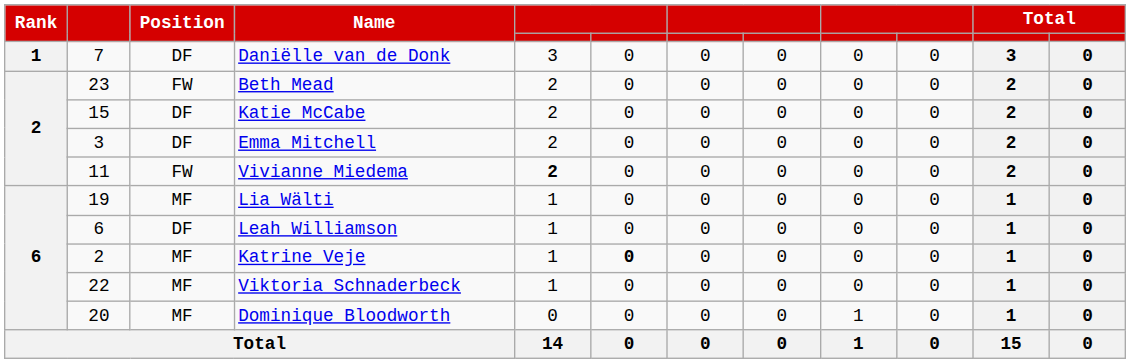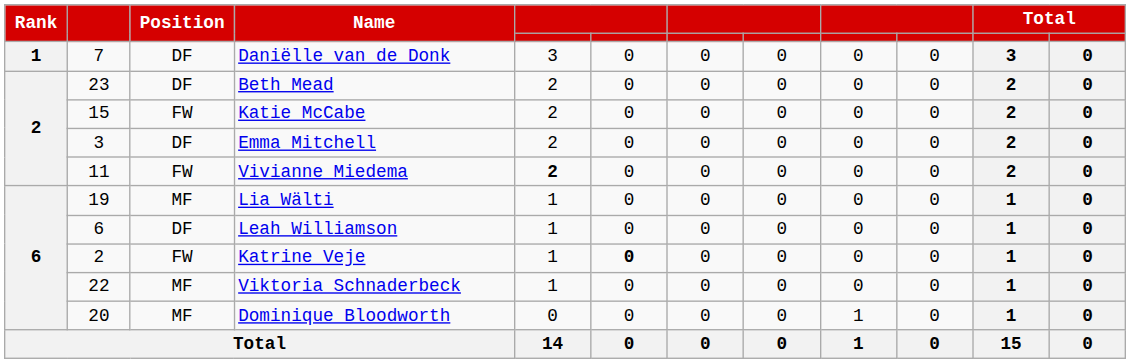(182, 85) FW -> (182, 85) DF
(182, 114) DF -> (182, 114) FW
(182, 258) MF -> (182, 258) FW
